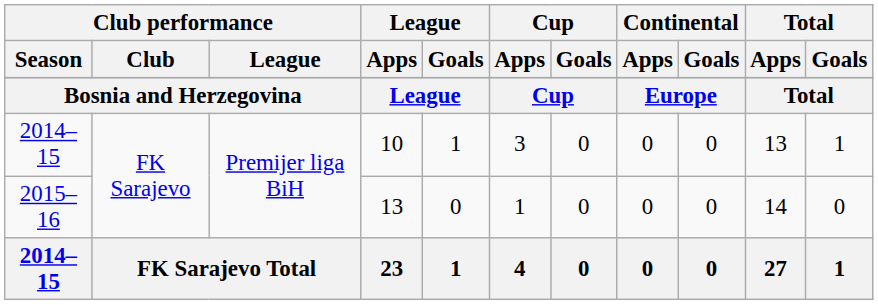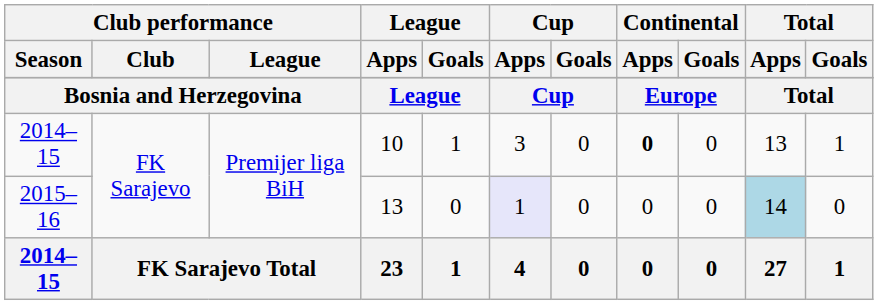(648, 144) normal -> (648, 144) bold
(520, 206) no background -> (520, 206) lavender background
(775, 206) no background -> (775, 206) lightblue background
